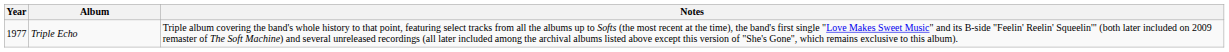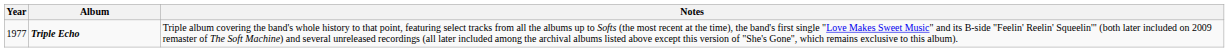(54, 33) normal -> (55, 33) bold
